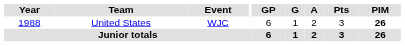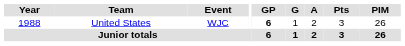(268, 22) normal -> (268, 22) bold
(380, 22) bold -> (380, 22) normal
